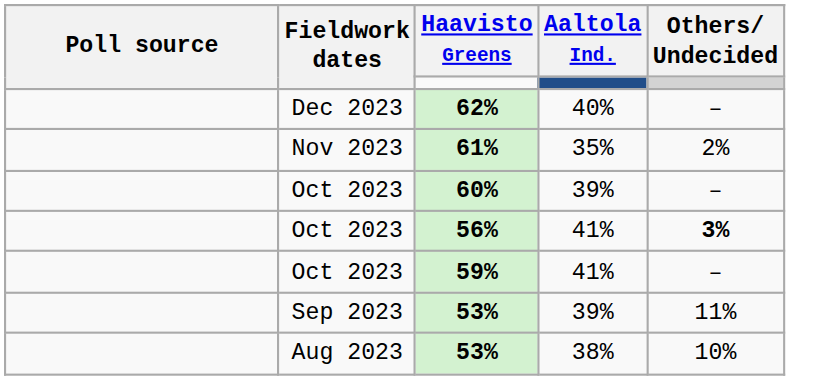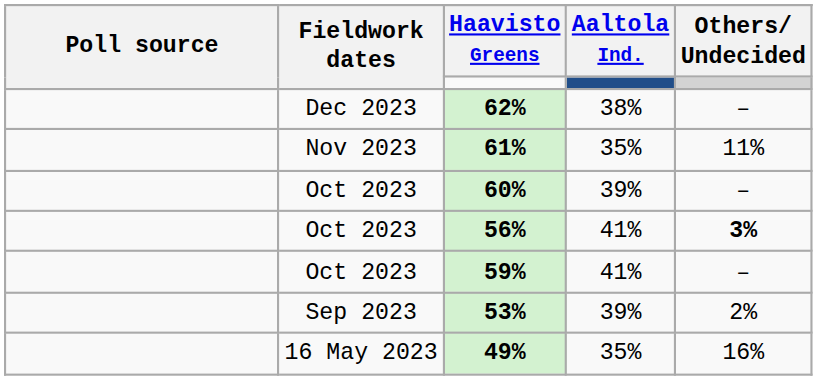(593, 109) 40% -> (621, 109) 38%
(715, 150) 2% -> (743, 150) 11%
(715, 313) 11% -> (743, 313) 2%
- row: (347, 354)
+ row: (361, 354)
